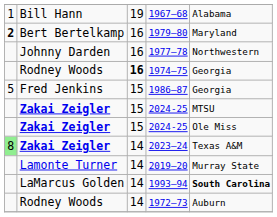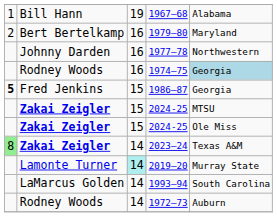(11, 33) bold -> (11, 33) normal
(137, 70) bold -> (137, 70) normal
(212, 70) no background -> (212, 70) lightblue background
(11, 89) normal -> (11, 89) bold
(137, 165) no background -> (137, 165) paleturquoise background
(231, 184) bold -> (231, 184) normal
